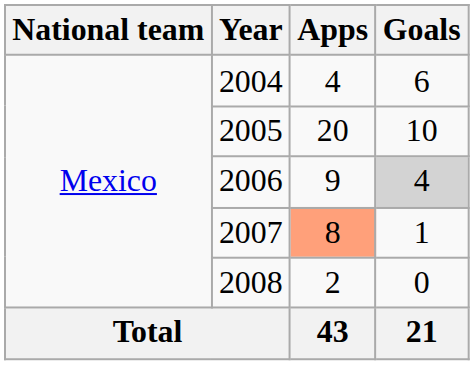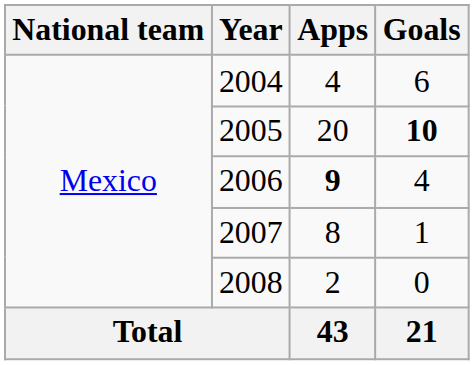(422, 130) normal -> (422, 130) bold
(333, 181) normal -> (333, 181) bold
(422, 181) lightgrey background -> (422, 181) no background
(333, 231) lightsalmon background -> (333, 231) no background
